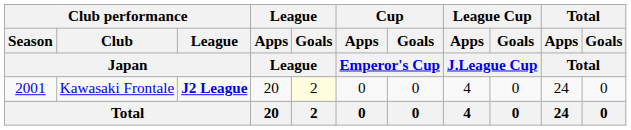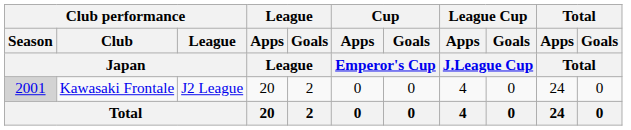(30, 88) no background -> (30, 88) lightgrey background
(214, 88) bold -> (212, 88) normal
(314, 88) lightyellow background -> (310, 88) no background
